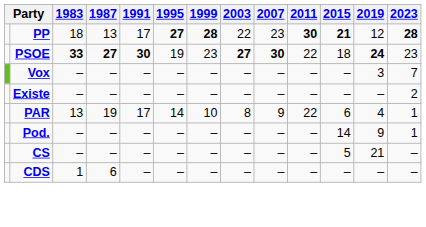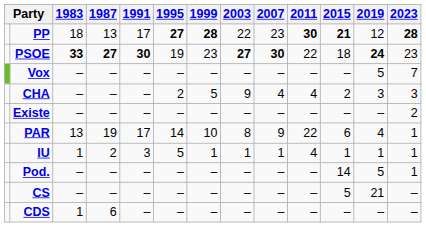(381, 73) 3 -> (381, 73) 5
+ row: (36, 93)
+ row: (44, 152)
(381, 133) 9 -> (381, 172) 5
